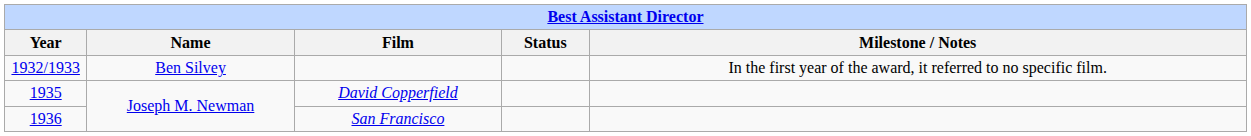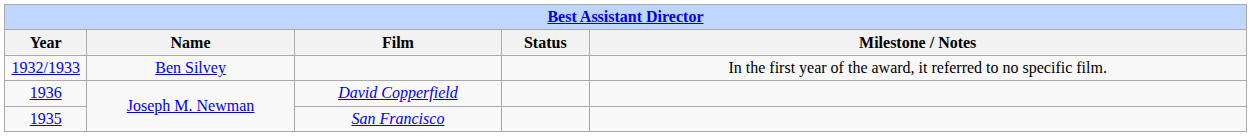(46, 93) 1935 -> (46, 93) 1936
(46, 118) 1936 -> (46, 118) 1935
